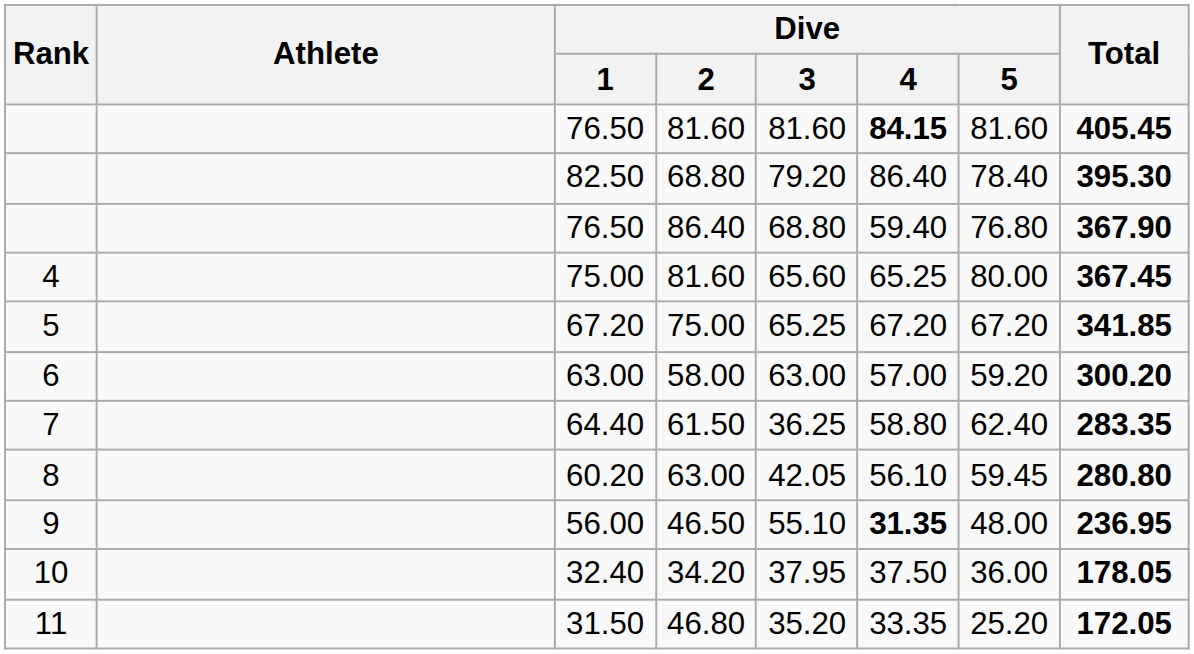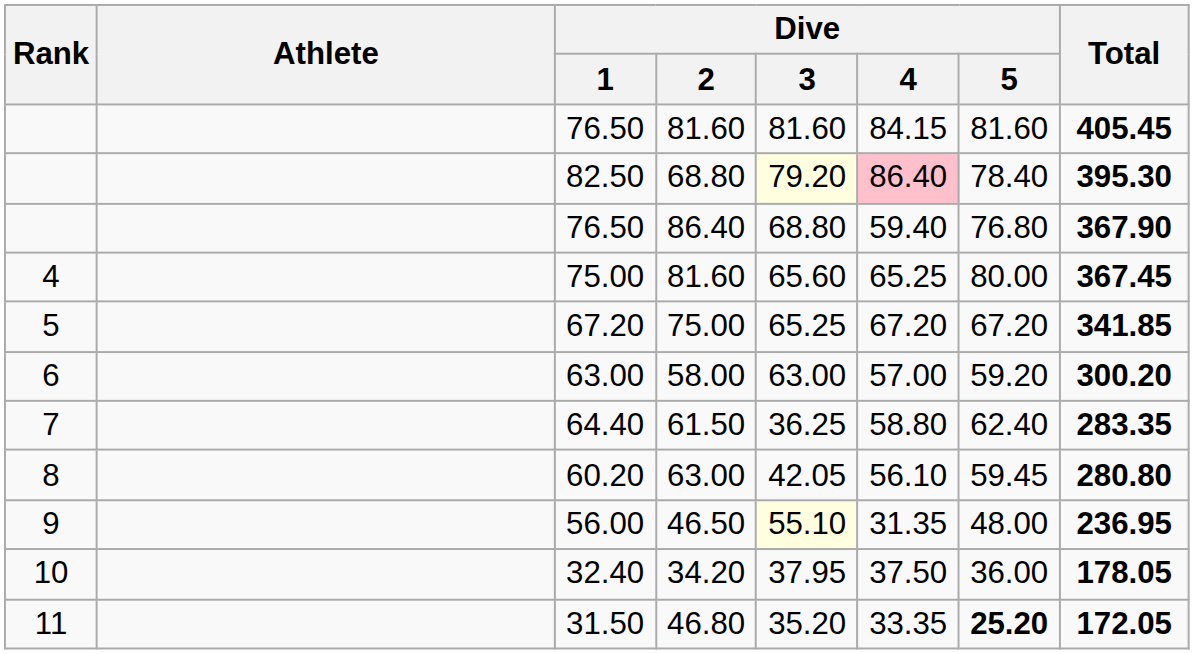(908, 128) bold -> (908, 128) normal
(807, 177) no background -> (807, 177) lightyellow background
(908, 177) no background -> (908, 177) pink background
(807, 524) no background -> (807, 524) lightyellow background
(908, 524) bold -> (908, 524) normal
(1009, 623) normal -> (1009, 623) bold
